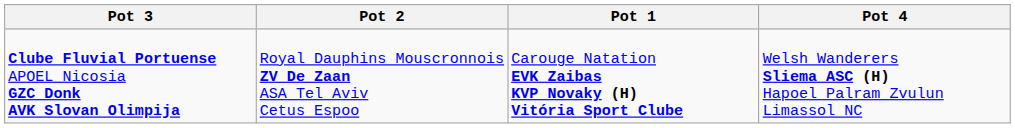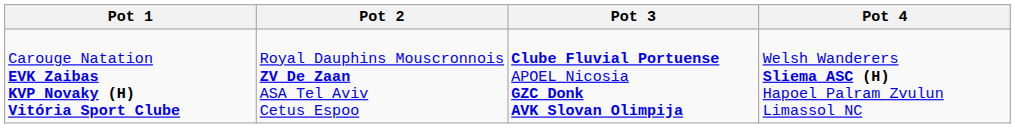columns swapped: (633, 17) <-> (130, 17)
